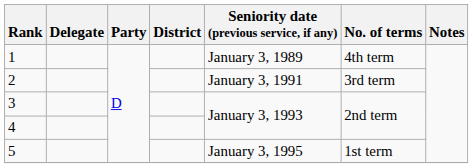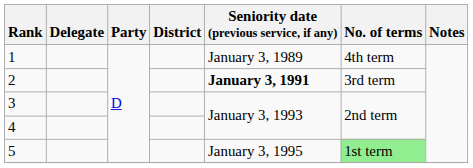(255, 80) normal -> (259, 80) bold
(368, 151) no background -> (368, 151) lightgreen background
